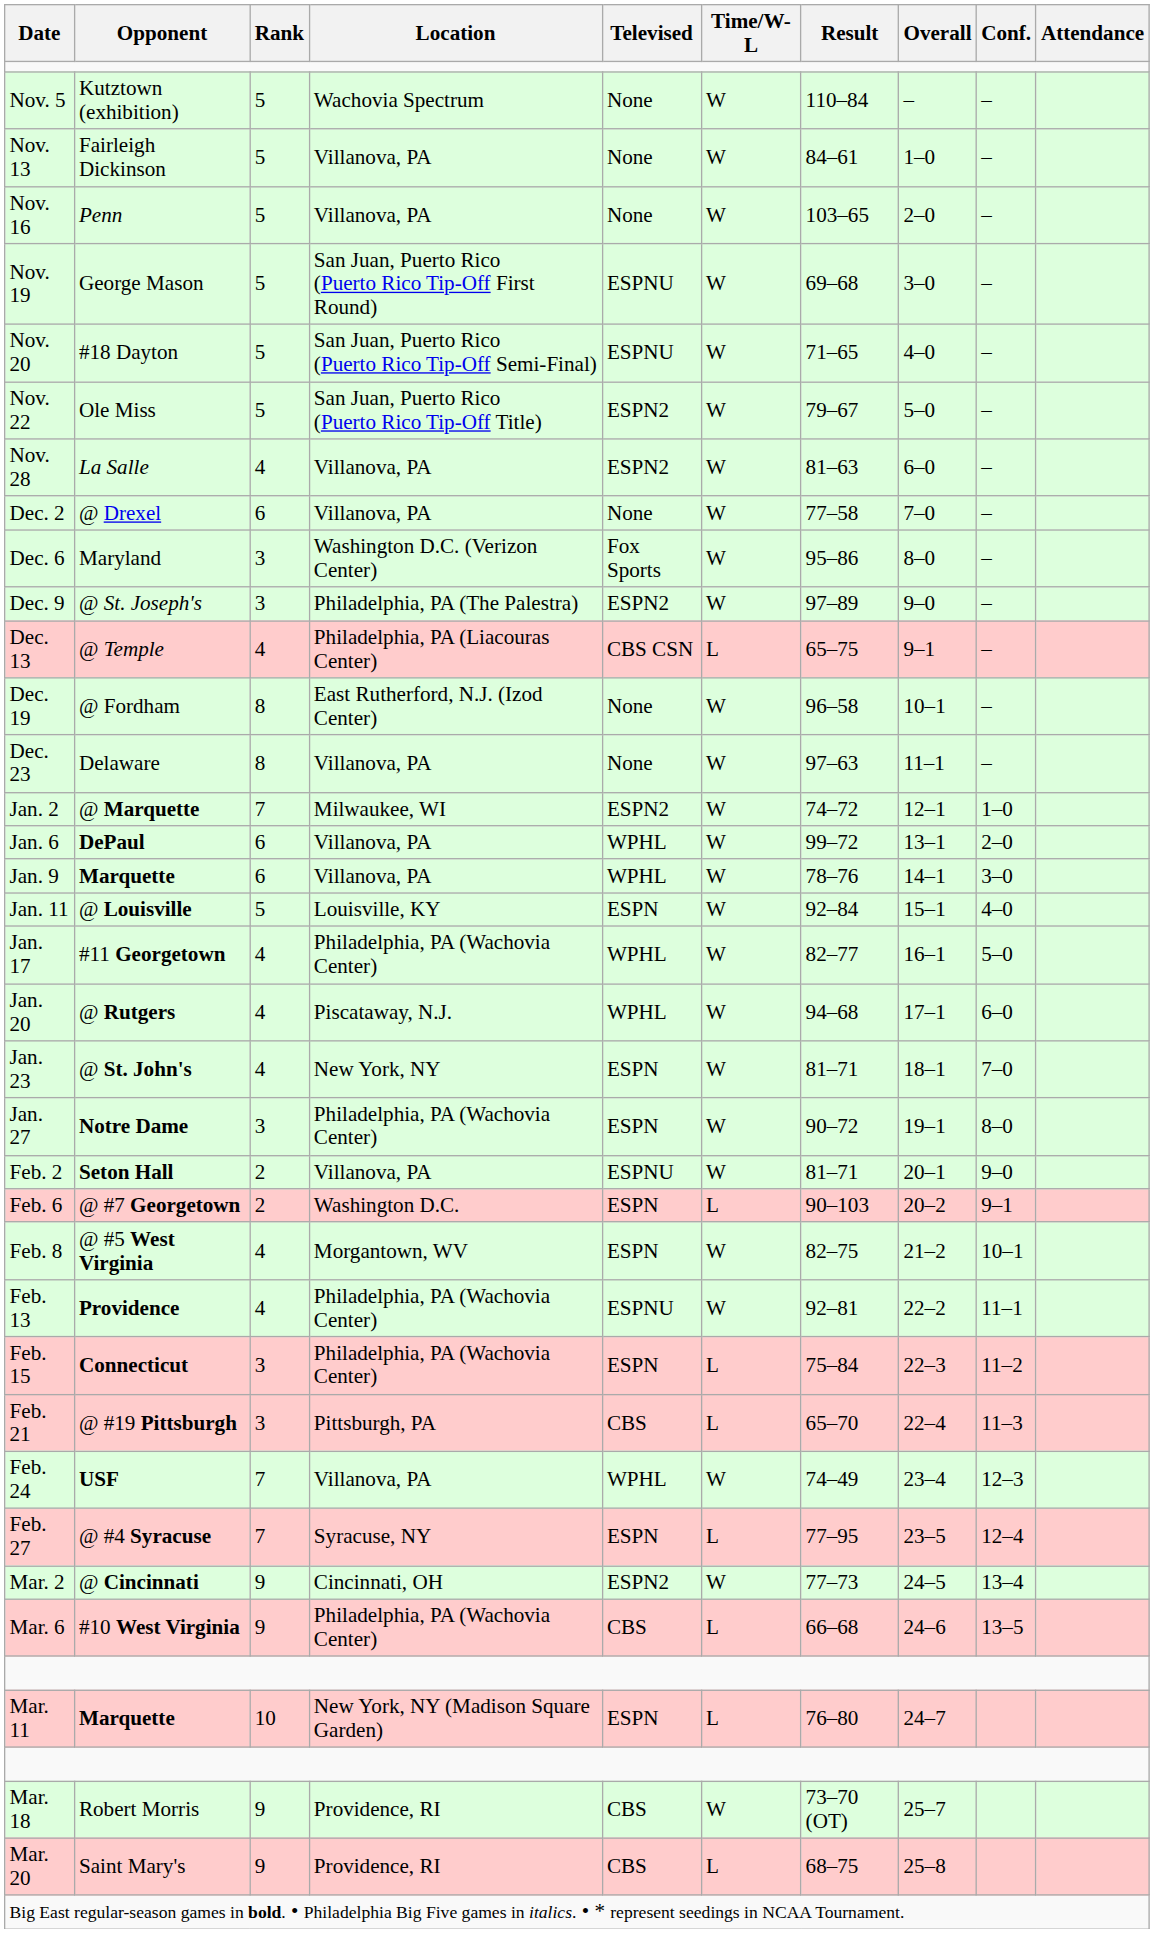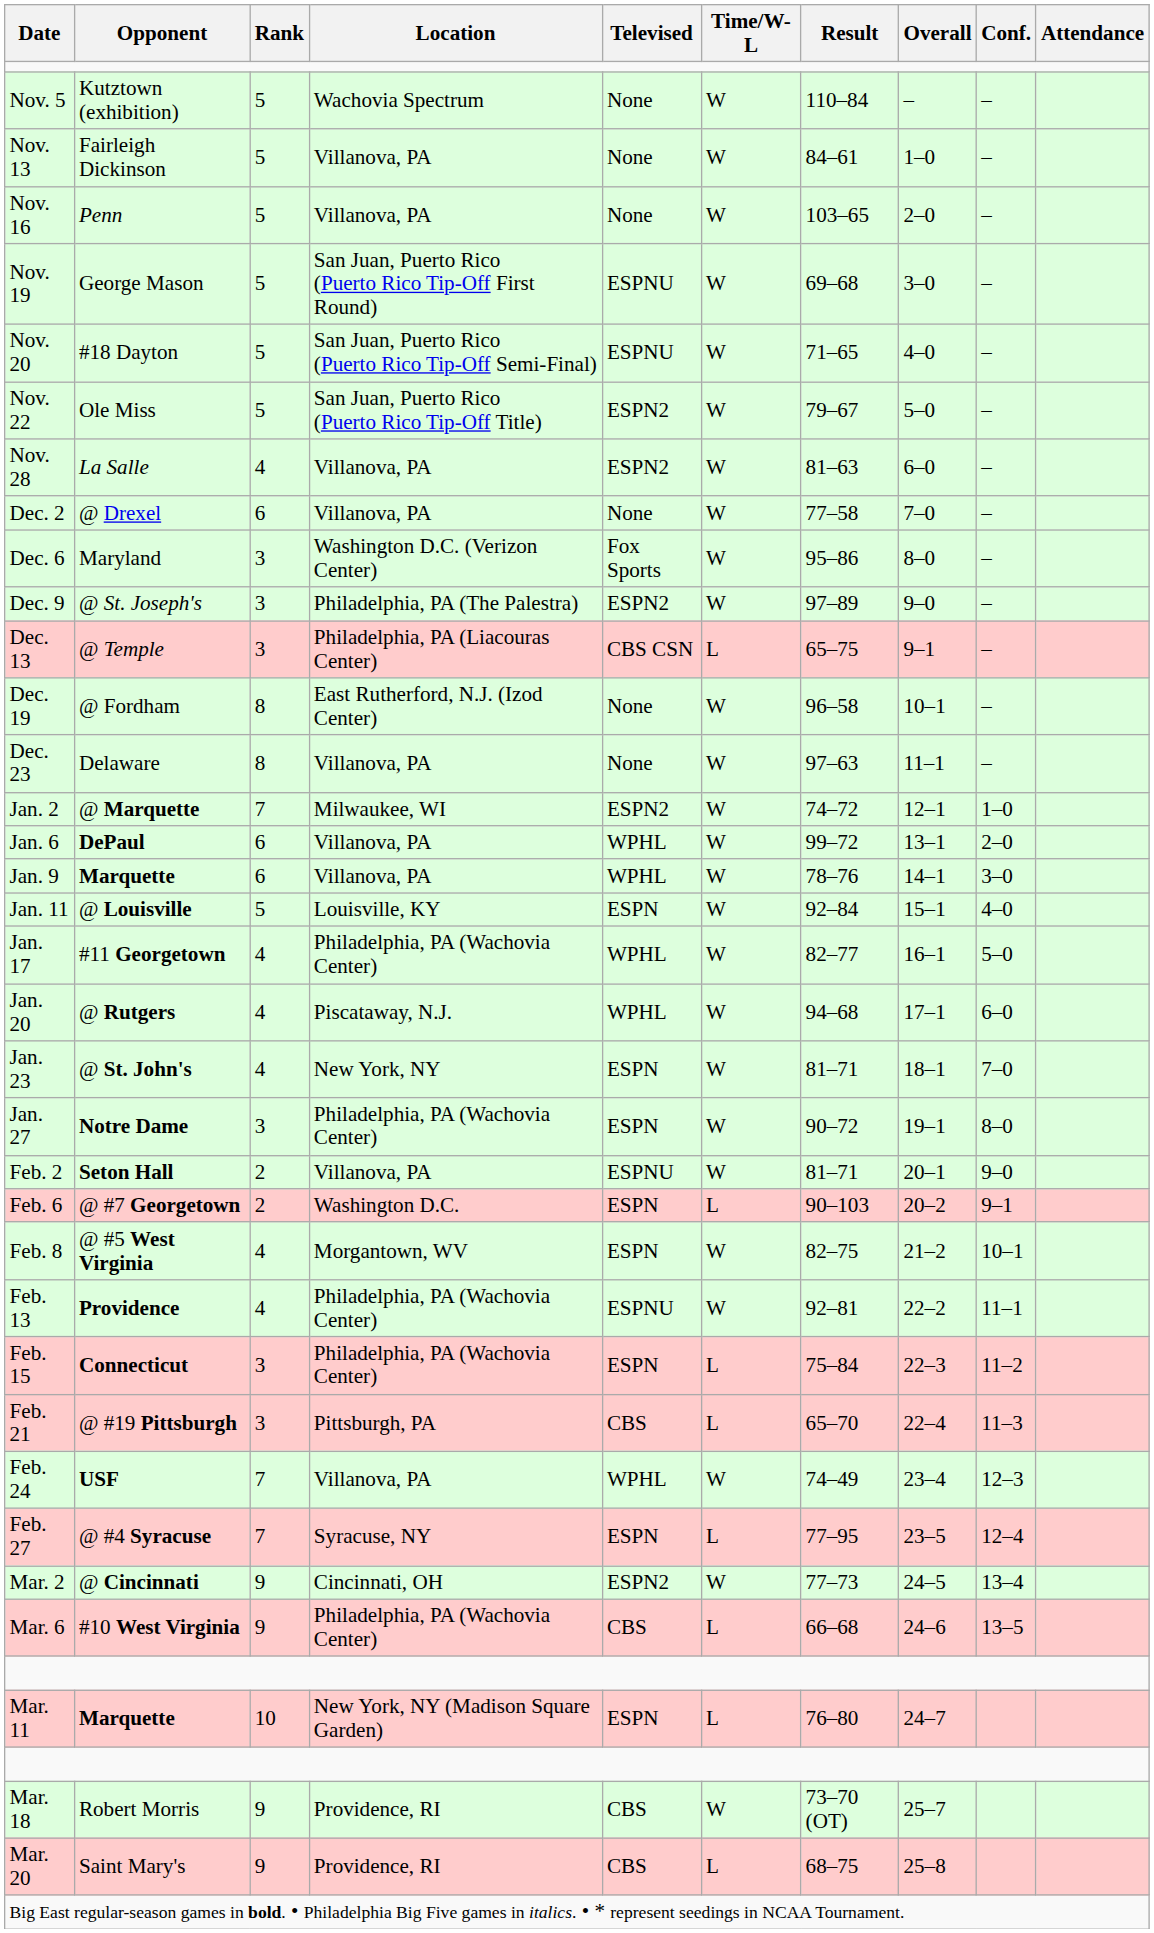(260, 648) 4 -> (260, 648) 3
